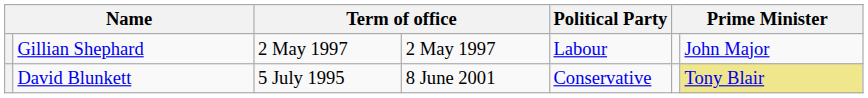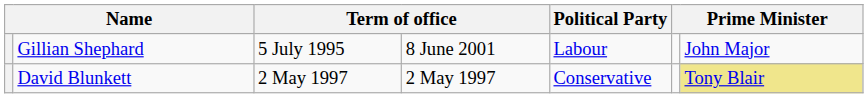(303, 48) 2 May 1997 -> (301, 48) 5 July 1995
(451, 48) 2 May 1997 -> (451, 48) 8 June 2001
(301, 78) 5 July 1995 -> (303, 78) 2 May 1997
(451, 78) 8 June 2001 -> (451, 78) 2 May 1997
